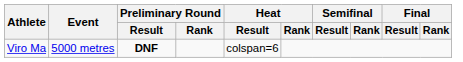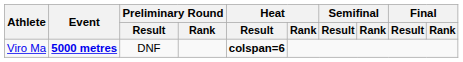(83, 49) normal -> (84, 49) bold
(146, 49) bold -> (149, 49) normal
(252, 49) normal -> (257, 49) bold
